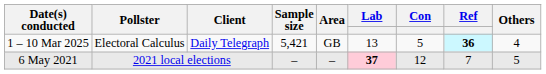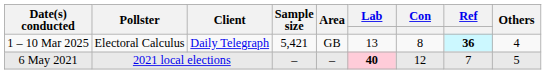(420, 43) 5 -> (420, 43) 8
(372, 61) 37 -> (372, 61) 40
